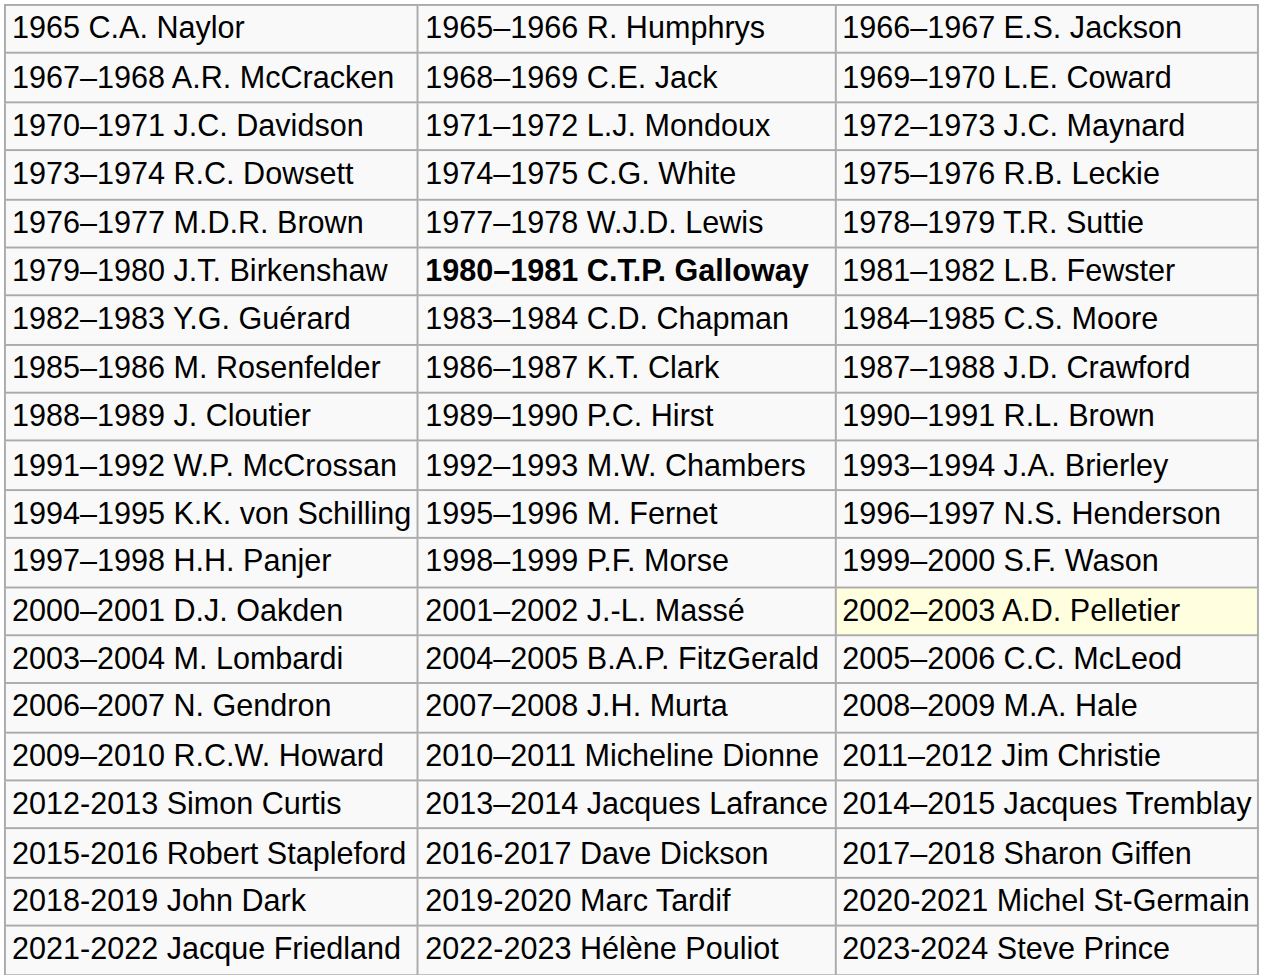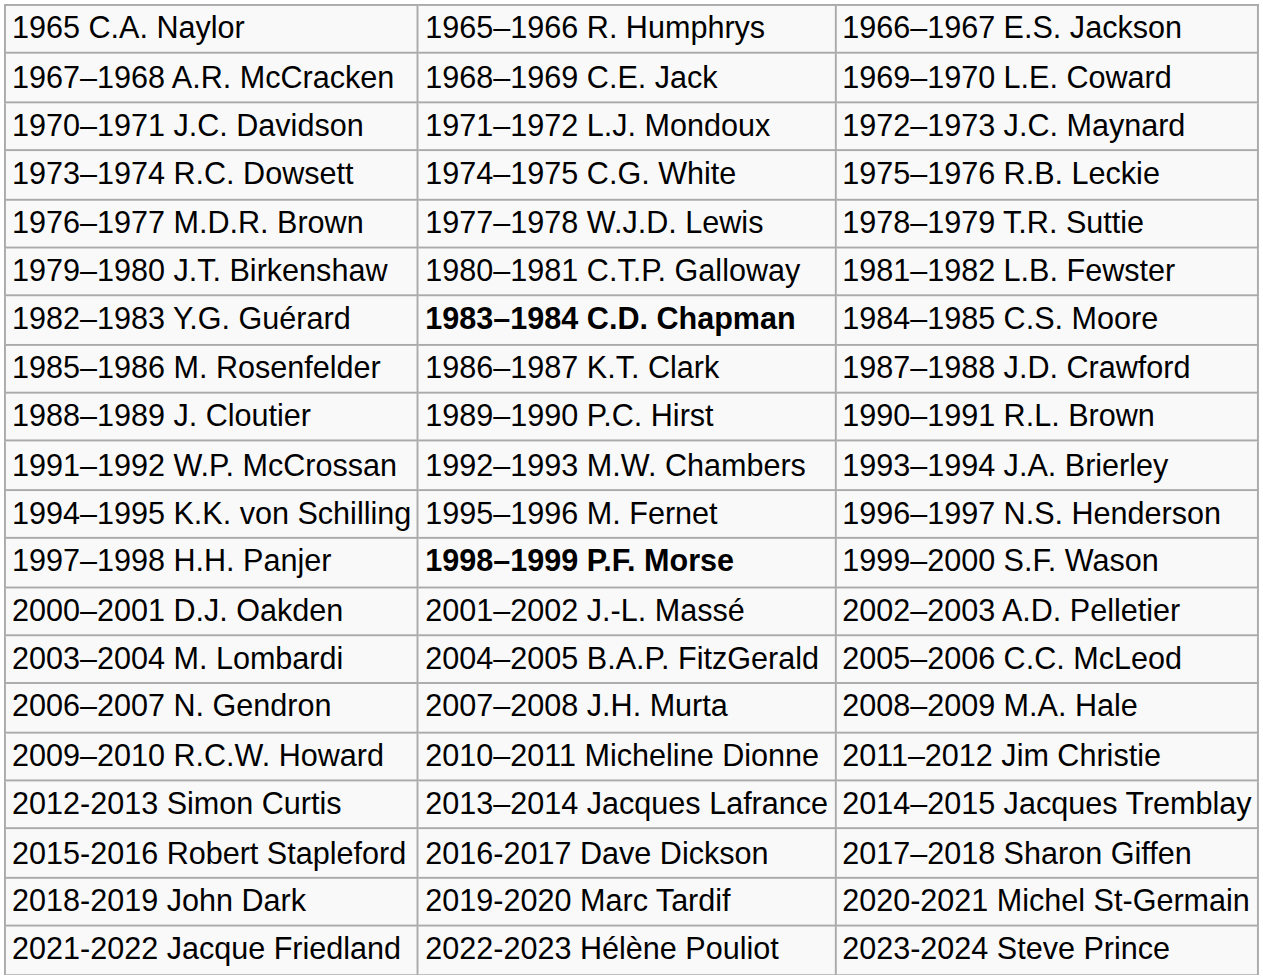(617, 271) bold -> (613, 271) normal
(607, 319) normal -> (611, 319) bold
(577, 561) normal -> (580, 561) bold
(1011, 610) lightyellow background -> (1011, 610) no background
